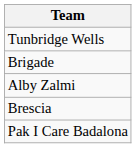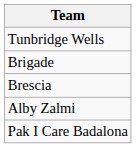(42, 85) Alby Zalmi -> (30, 85) Brescia
(30, 108) Brescia -> (42, 108) Alby Zalmi
